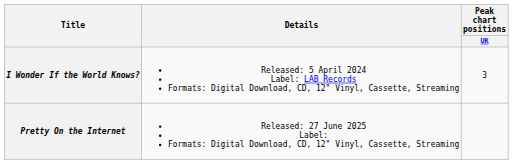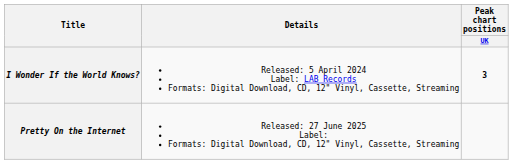(485, 75) normal -> (485, 75) bold
